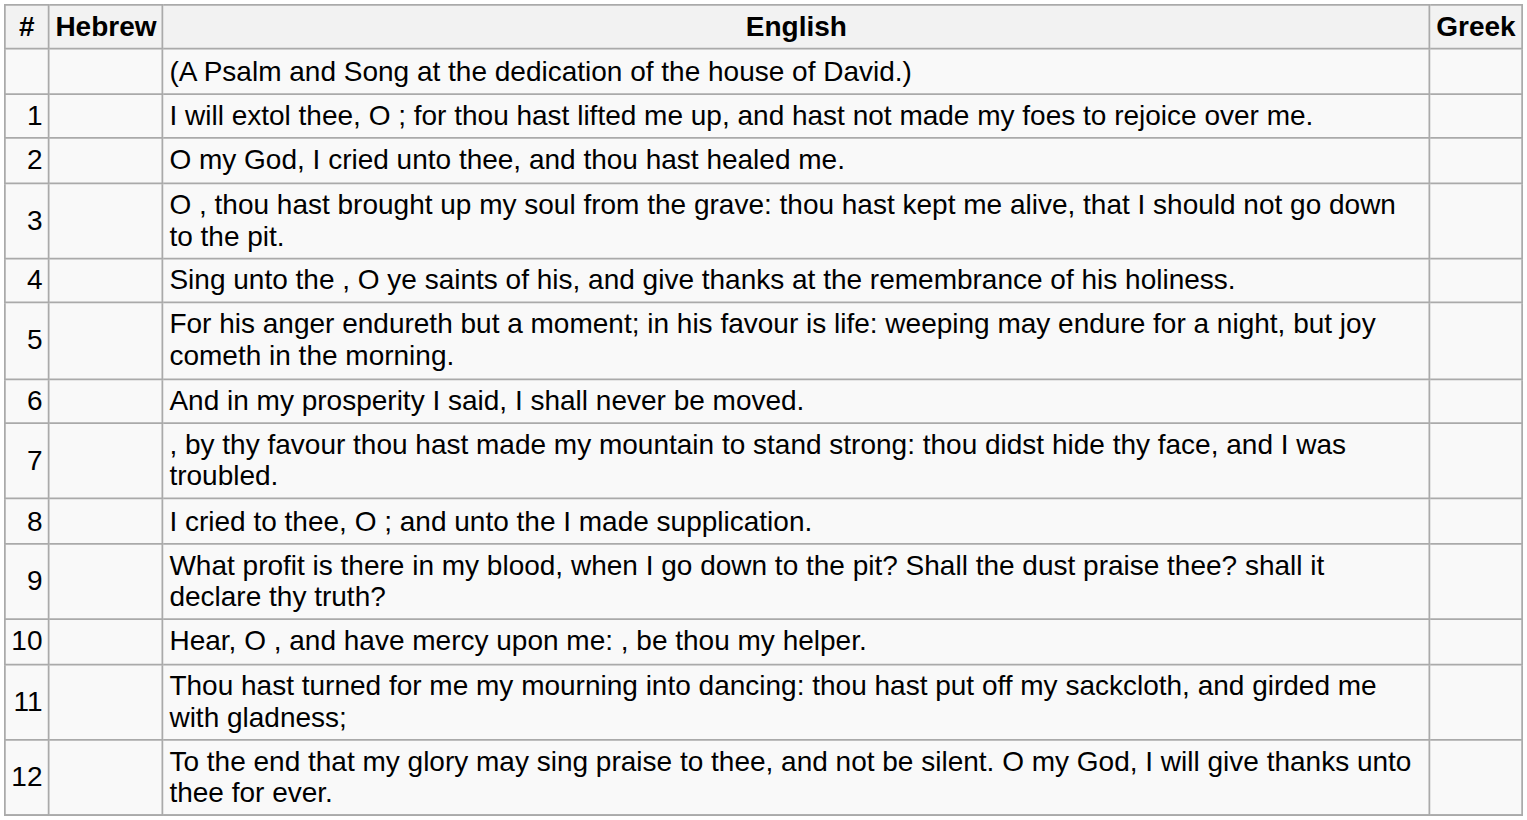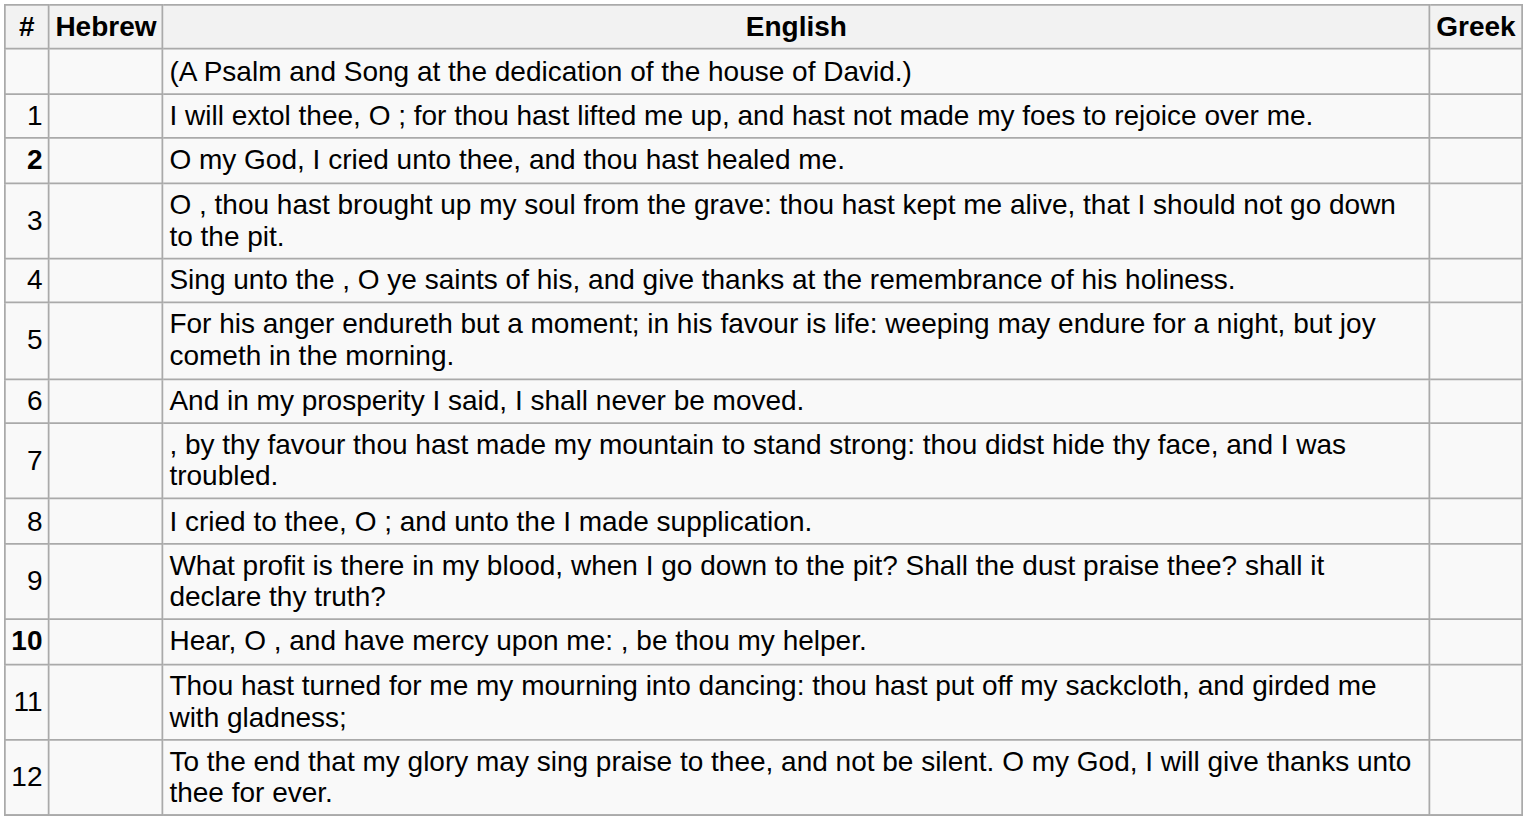(35, 159) normal -> (35, 159) bold
(27, 641) normal -> (27, 641) bold
